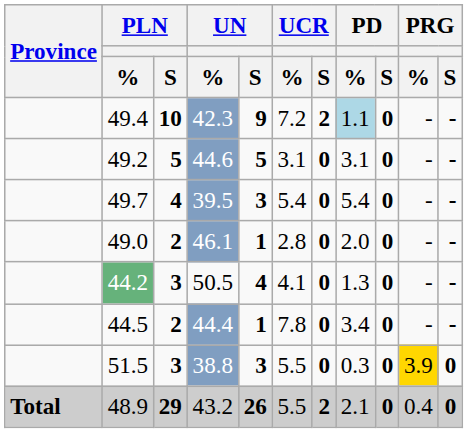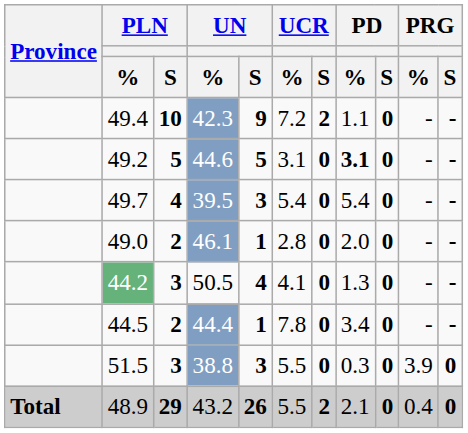(355, 118) lightblue background -> (355, 118) no background
(355, 159) normal -> (355, 159) bold
(418, 365) gold background -> (418, 365) no background
